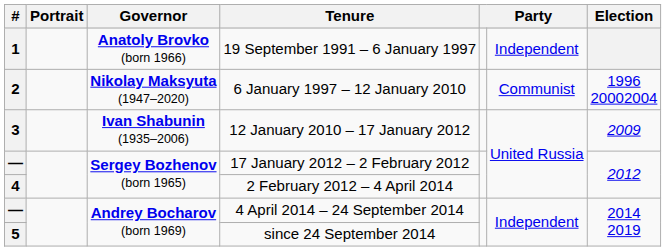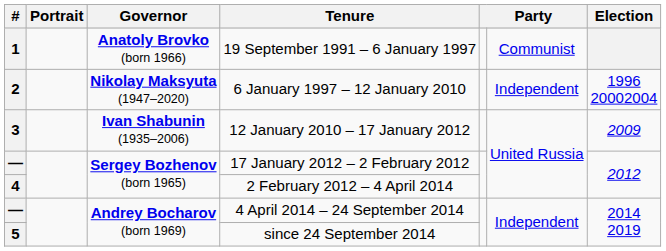(537, 48) Independent -> (537, 48) Communist
(537, 89) Communist -> (537, 89) Independent
